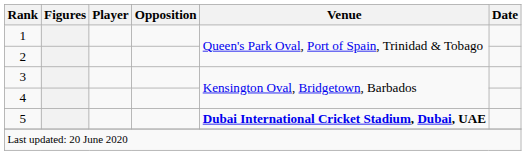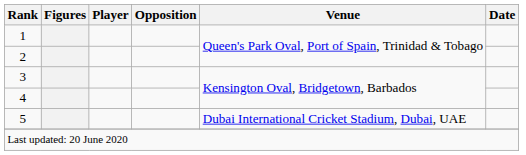(344, 118) bold -> (334, 118) normal
